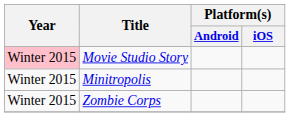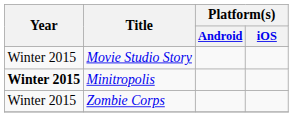(42, 57) pink background -> (42, 57) no background
(42, 79) normal -> (44, 79) bold
